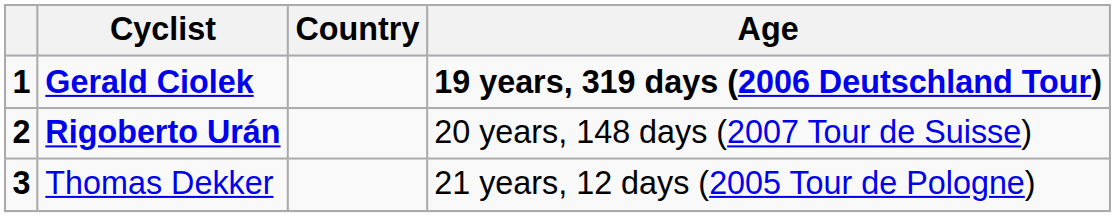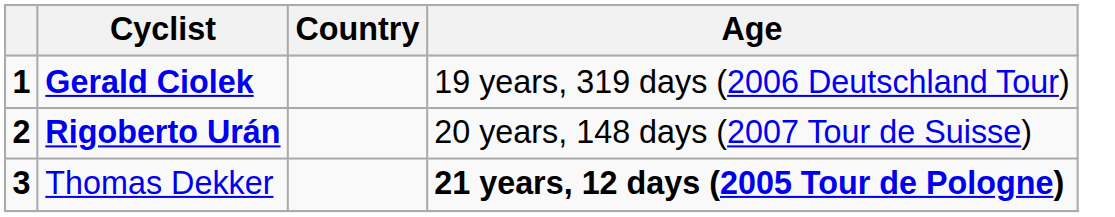(768, 81) bold -> (752, 81) normal
(735, 183) normal -> (749, 183) bold
